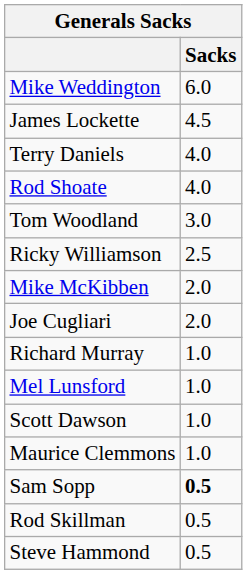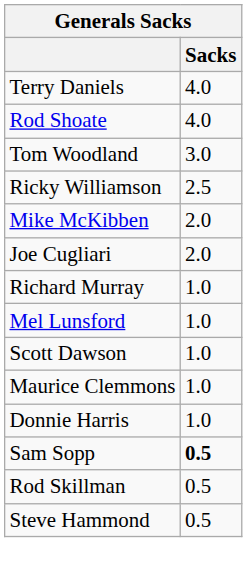- row: (85, 87)
- row: (74, 120)
+ row: (69, 420)
